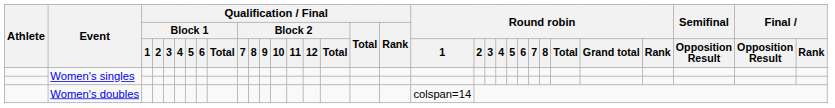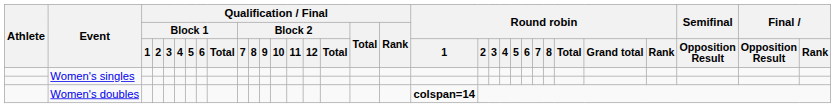(442, 94) normal -> (444, 94) bold
